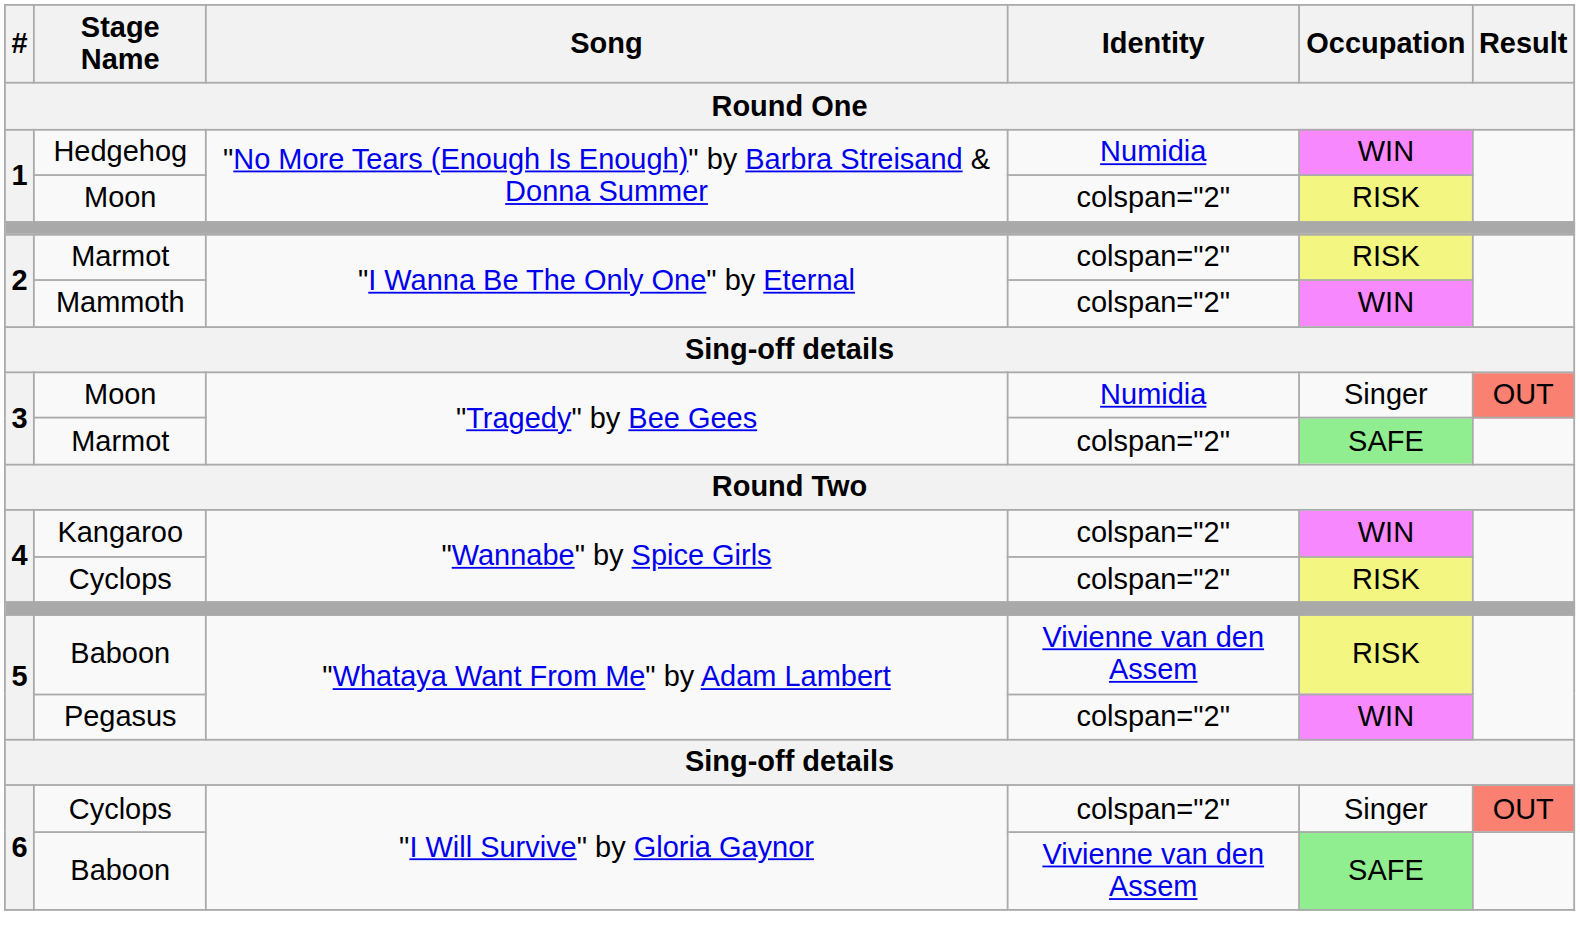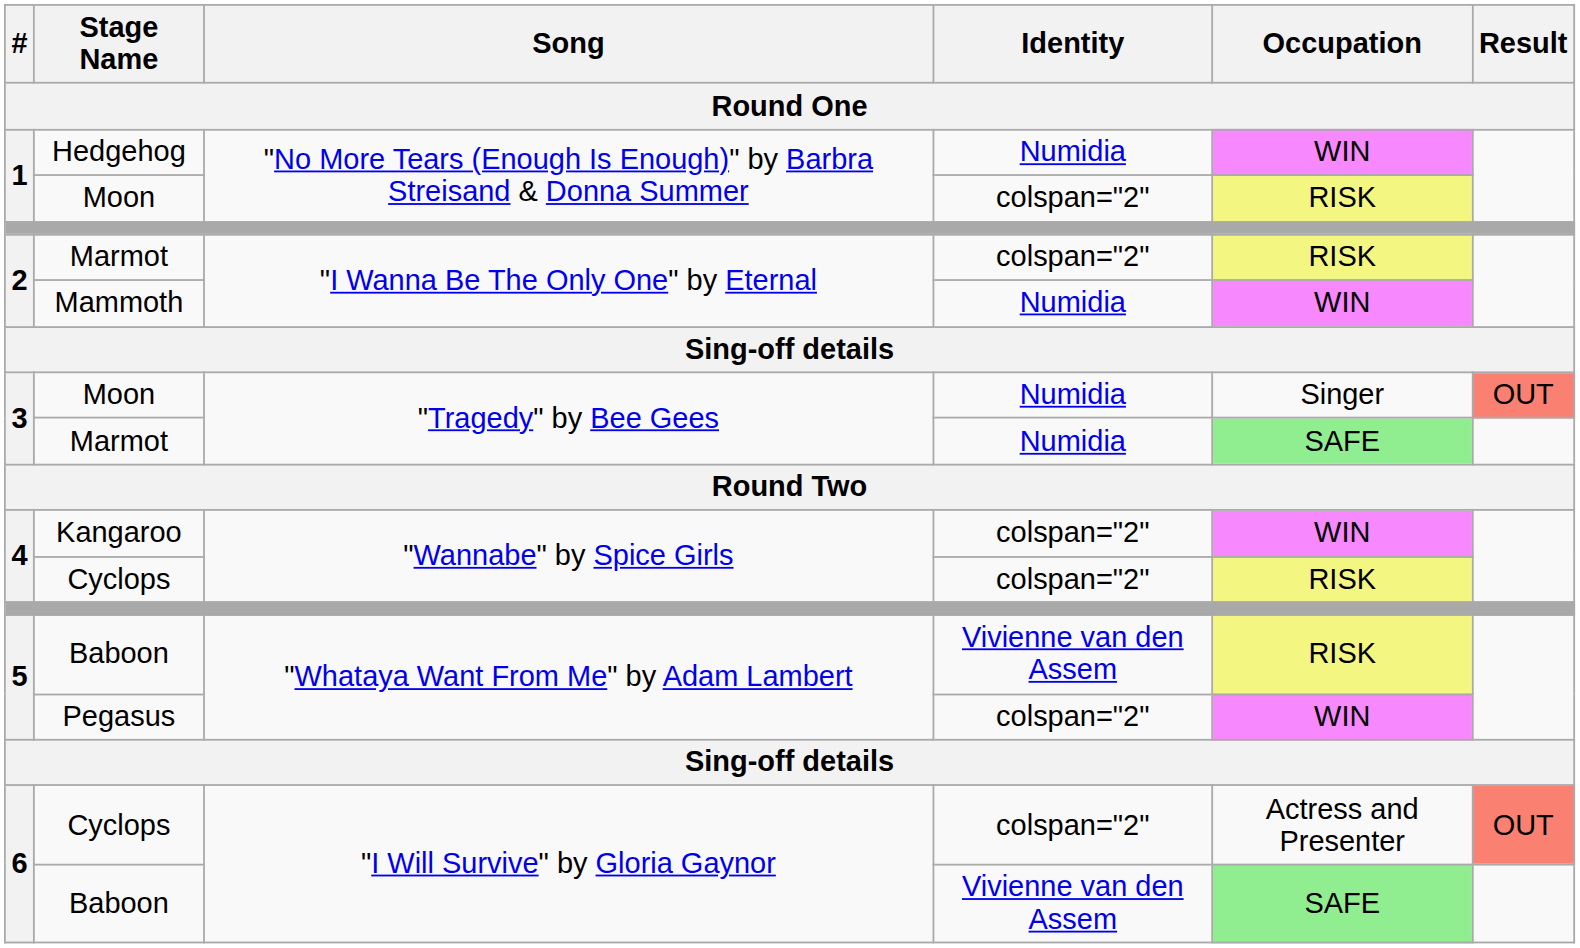(1153, 303) colspan="2" -> (1073, 303) Numidia
(1153, 440) colspan="2" -> (1073, 440) Numidia
(1386, 808) Singer -> (1342, 824) Actress and Presenter
